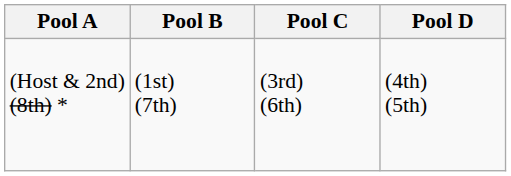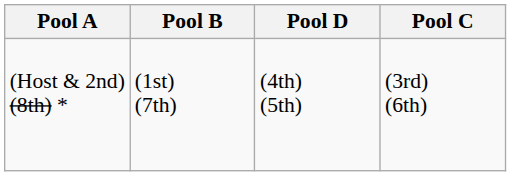columns swapped: (318, 21) <-> (443, 21)
